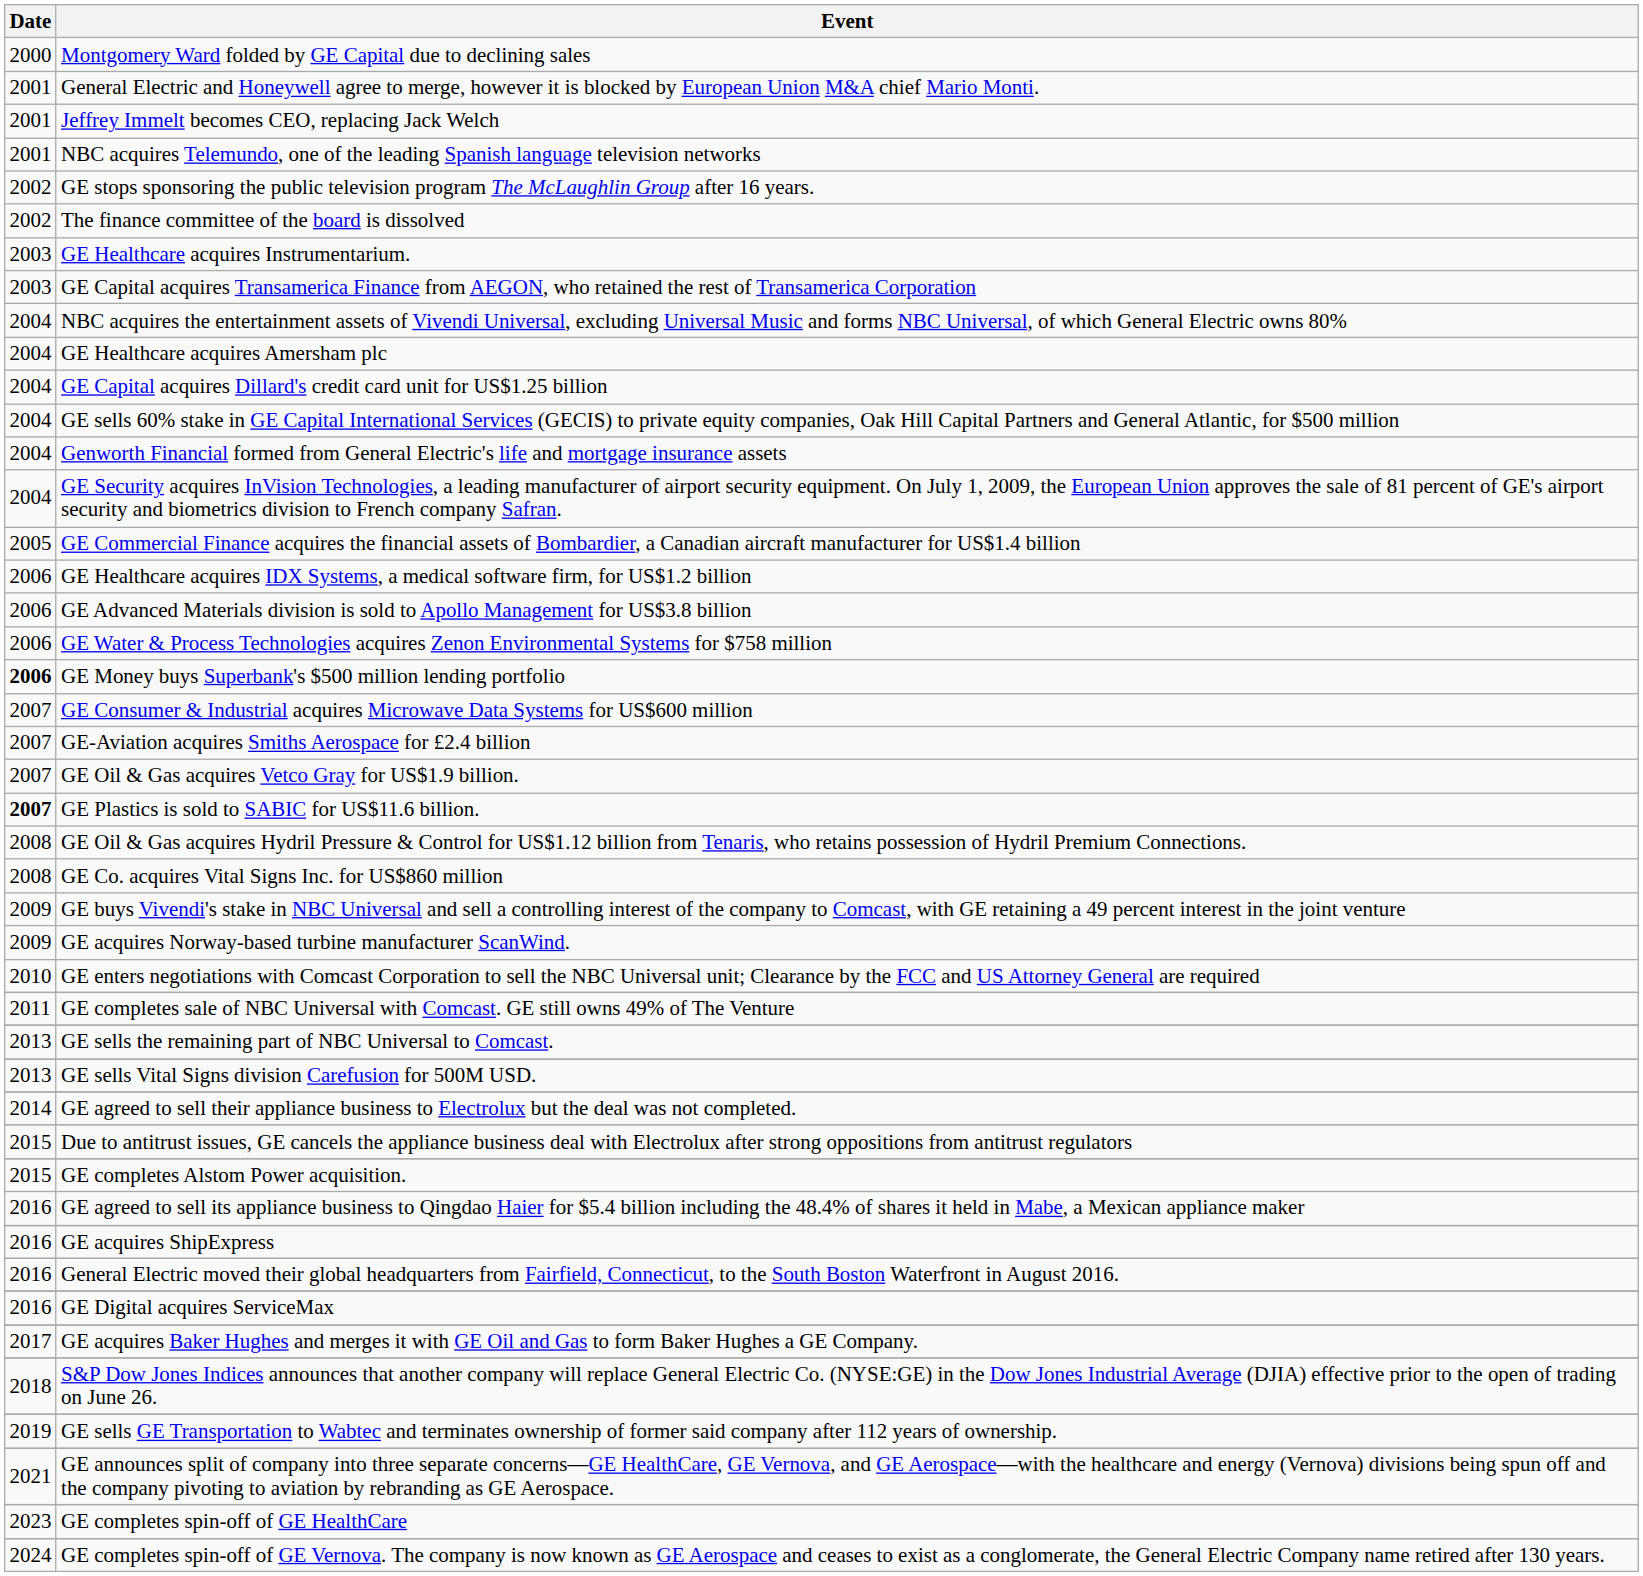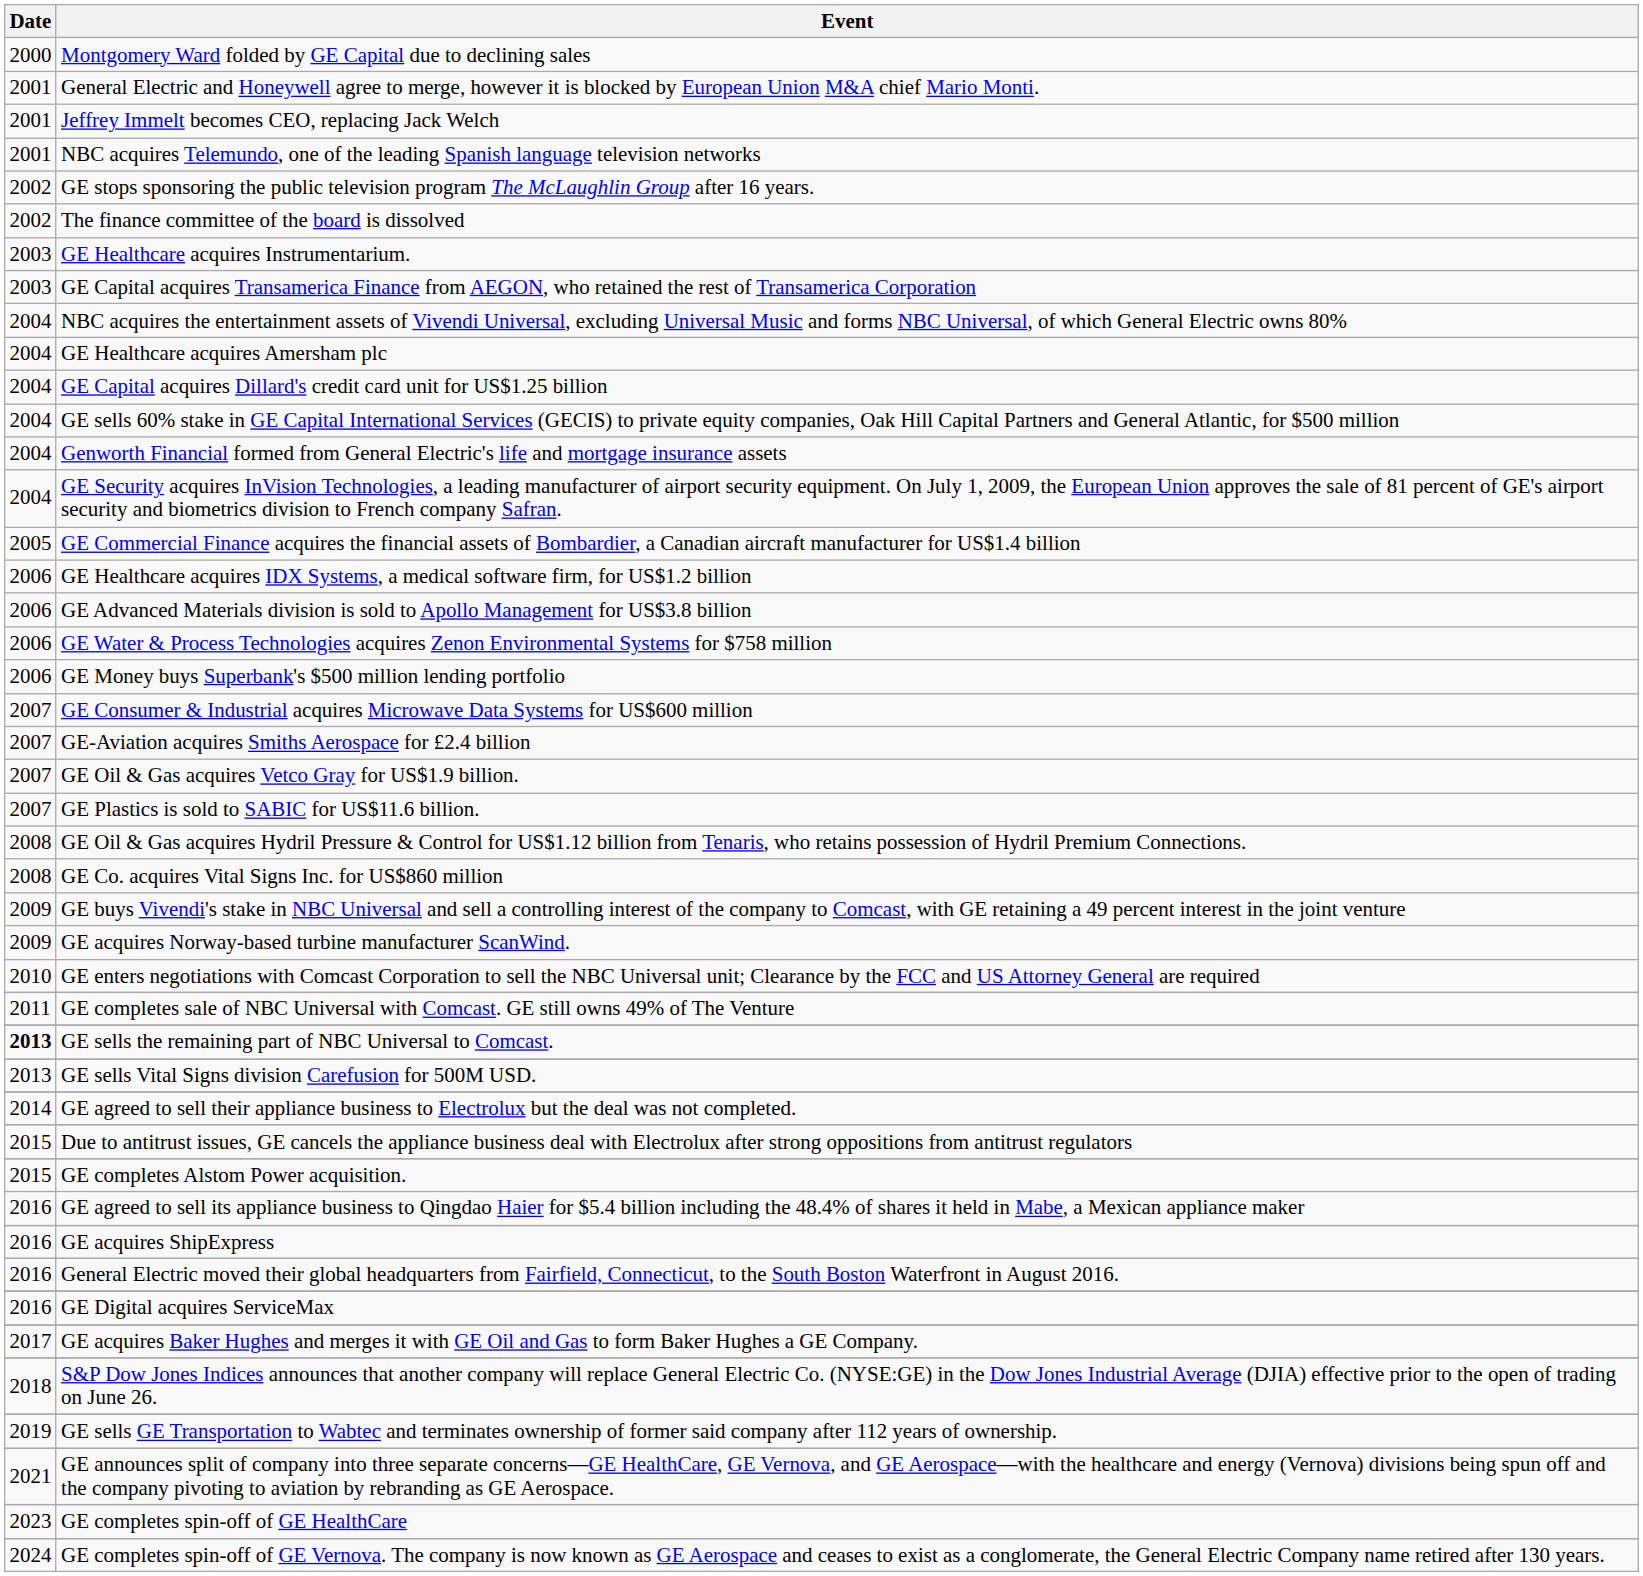(30, 676) bold -> (30, 676) normal
(30, 809) bold -> (30, 809) normal
(30, 1041) normal -> (30, 1041) bold
